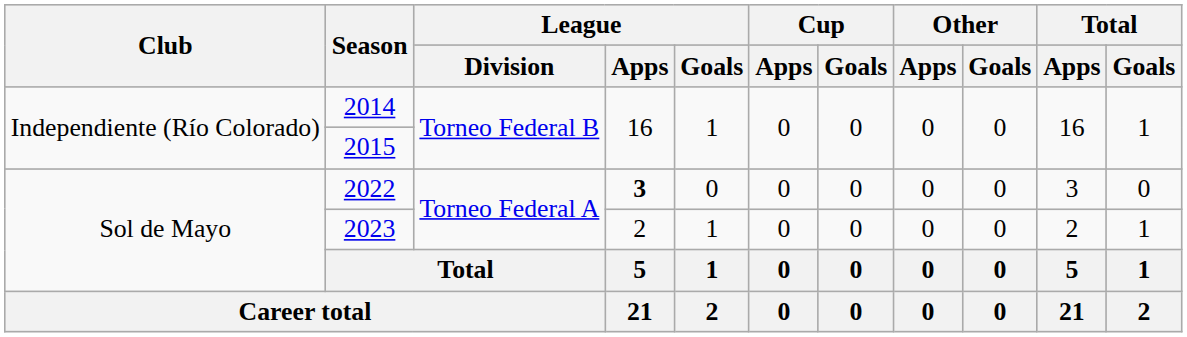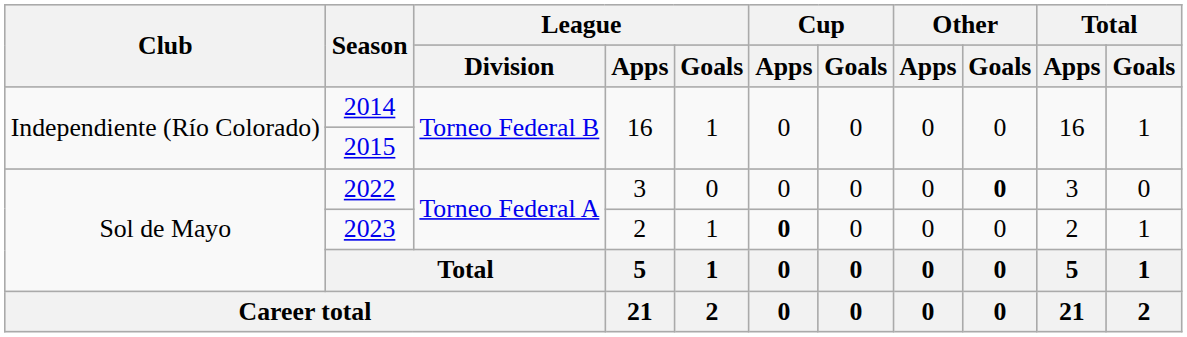(640, 188) bold -> (640, 188) normal
(1000, 188) normal -> (1000, 188) bold
(784, 229) normal -> (784, 229) bold
